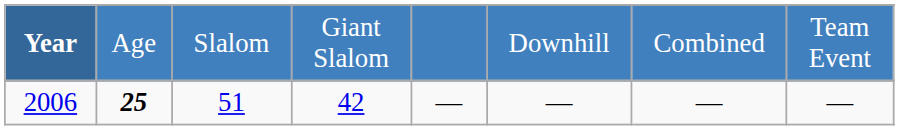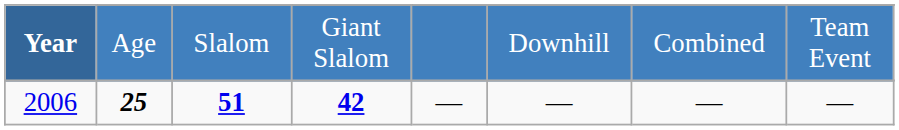(231, 102) normal -> (231, 102) bold
(351, 102) normal -> (351, 102) bold
